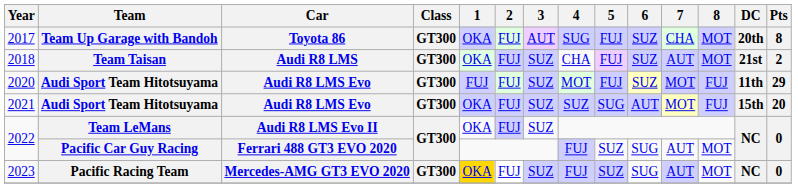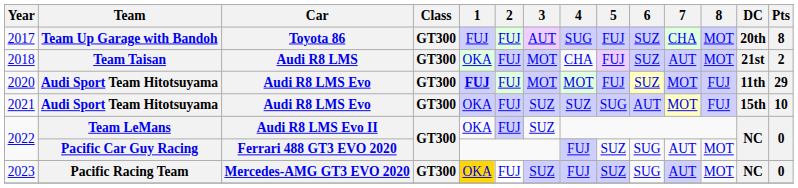(477, 38) OKA -> (477, 38) FUJ
(541, 60) SUZ -> (542, 60) MOT
(477, 83) normal -> (477, 83) bold
(541, 83) SUZ -> (542, 83) MOT
(779, 105) 20 -> (781, 105) 10
